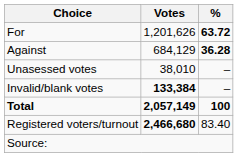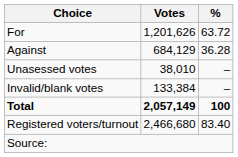(216, 32) bold -> (216, 32) normal
(216, 50) bold -> (216, 50) normal
(174, 87) bold -> (174, 87) normal
(170, 124) bold -> (170, 124) normal
